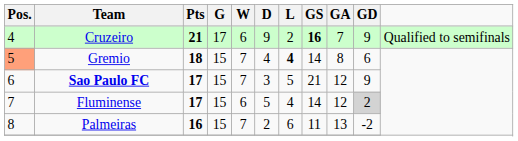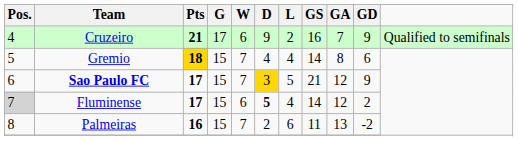(314, 37) bold -> (314, 37) normal
(11, 59) lightsalmon background -> (11, 59) no background
(195, 59) no background -> (195, 59) gold background
(290, 59) bold -> (290, 59) normal
(267, 80) no background -> (267, 80) gold background
(11, 102) no background -> (11, 102) lightgrey background
(267, 102) normal -> (267, 102) bold
(367, 102) lightgrey background -> (367, 102) no background
